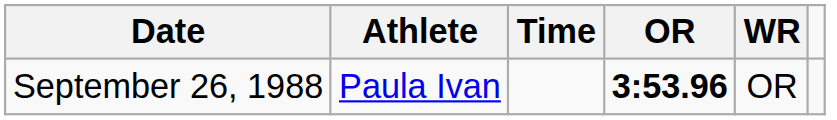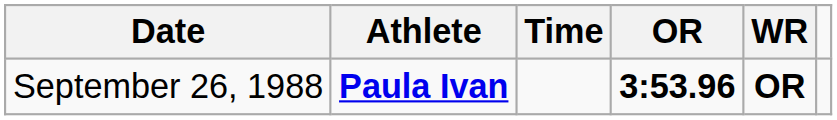(420, 85) normal -> (424, 85) bold
(772, 85) normal -> (780, 85) bold
